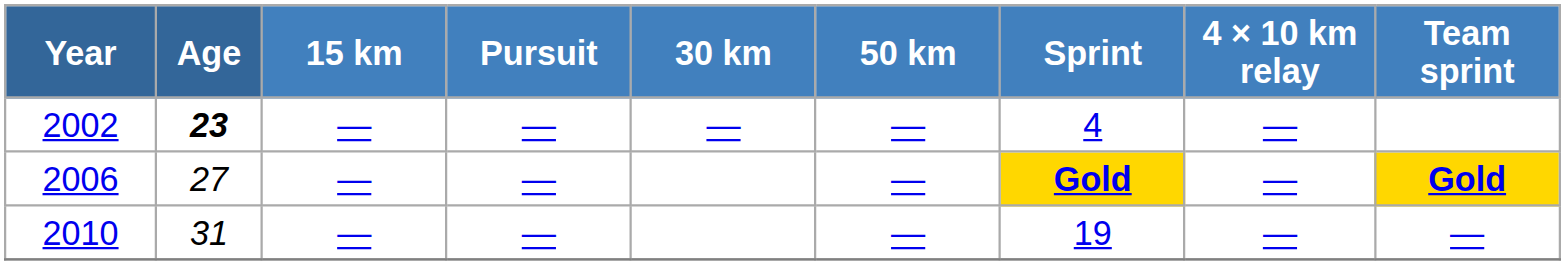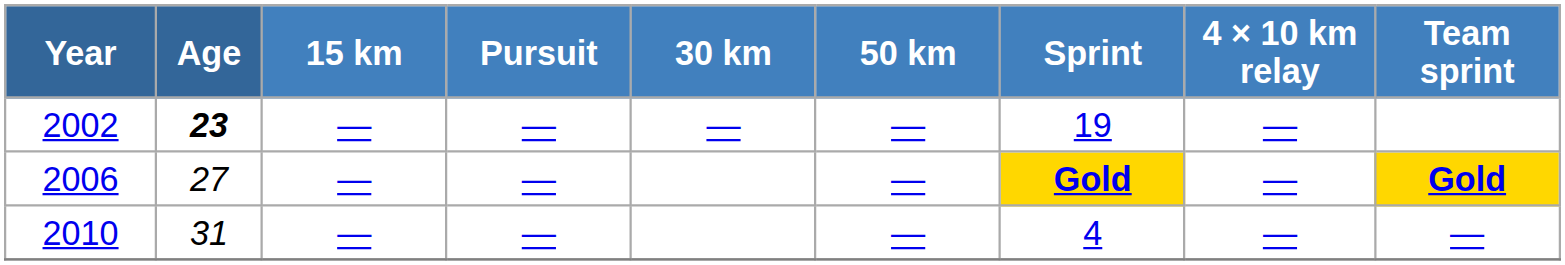(1093, 125) 4 -> (1093, 125) 19
(1093, 233) 19 -> (1093, 233) 4
